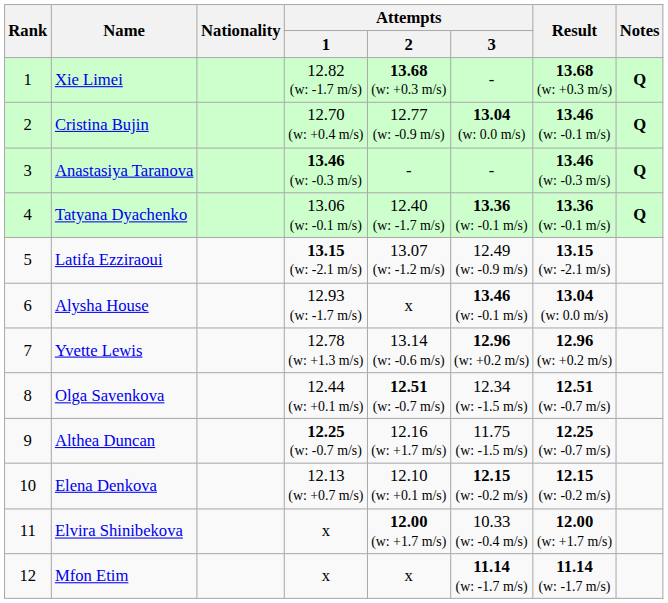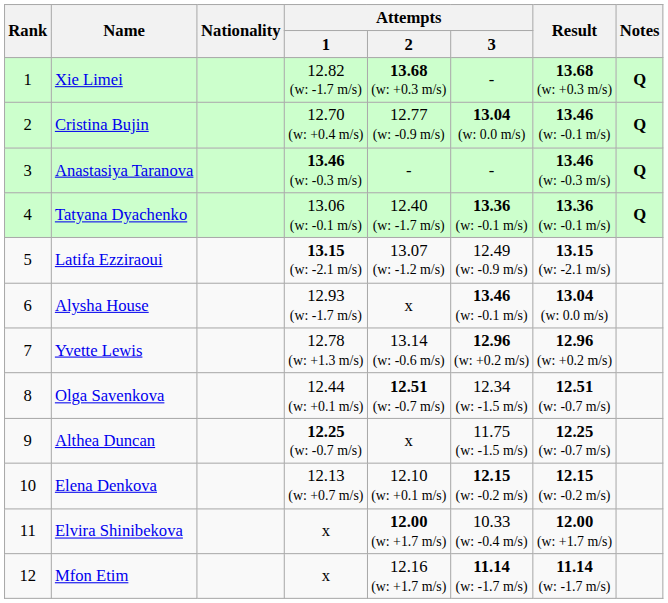(409, 440) 12.16 (w: +1.7 m/s) -> (409, 440) x
(409, 576) x -> (409, 576) 12.16 (w: +1.7 m/s)
